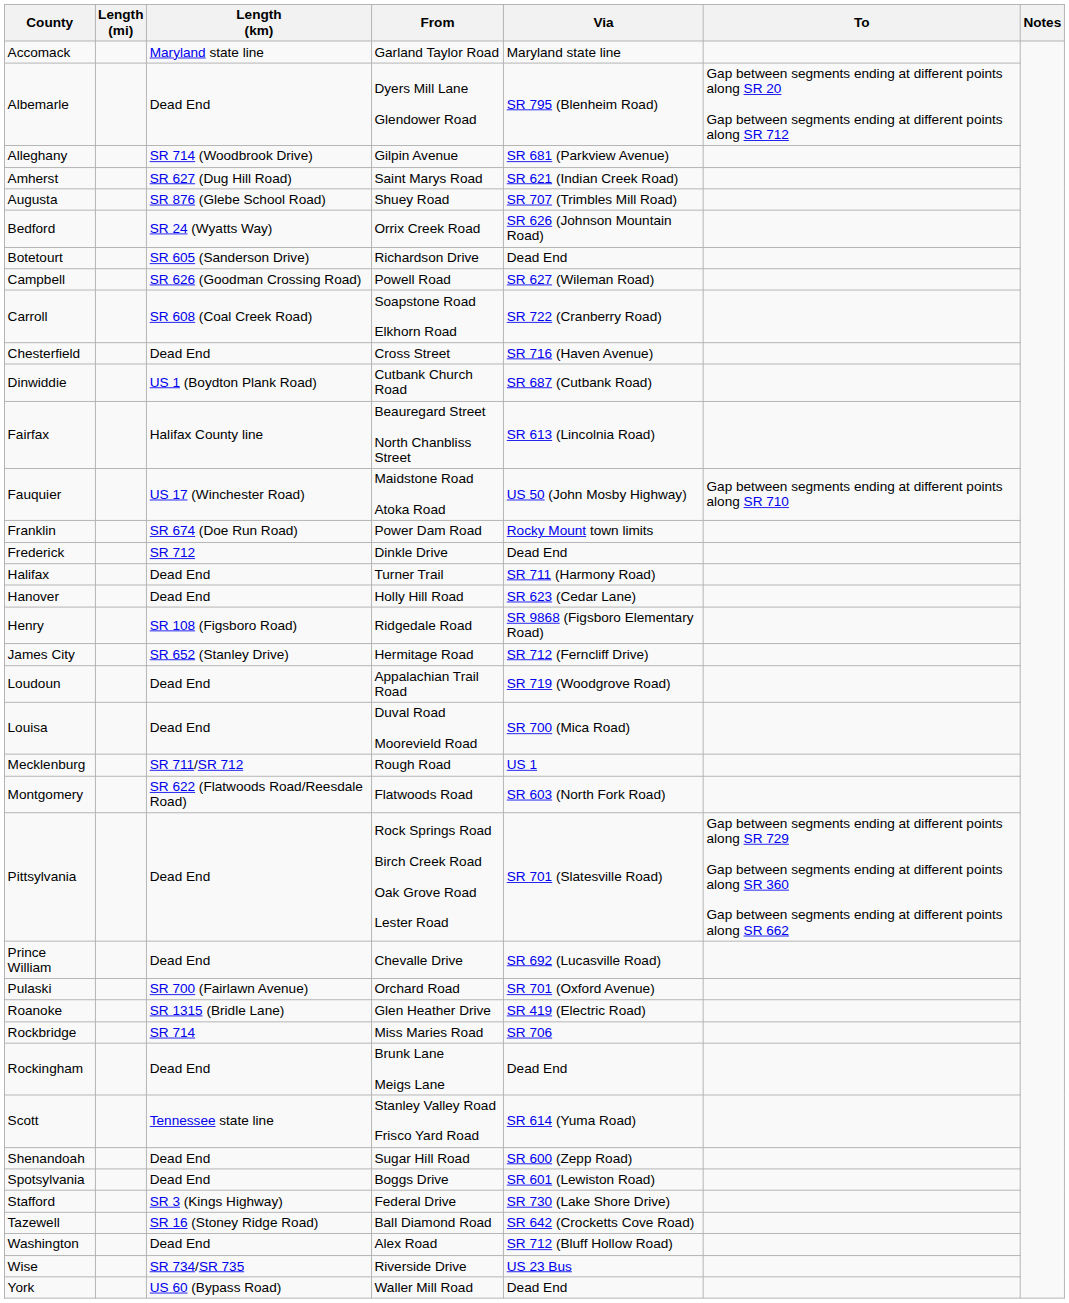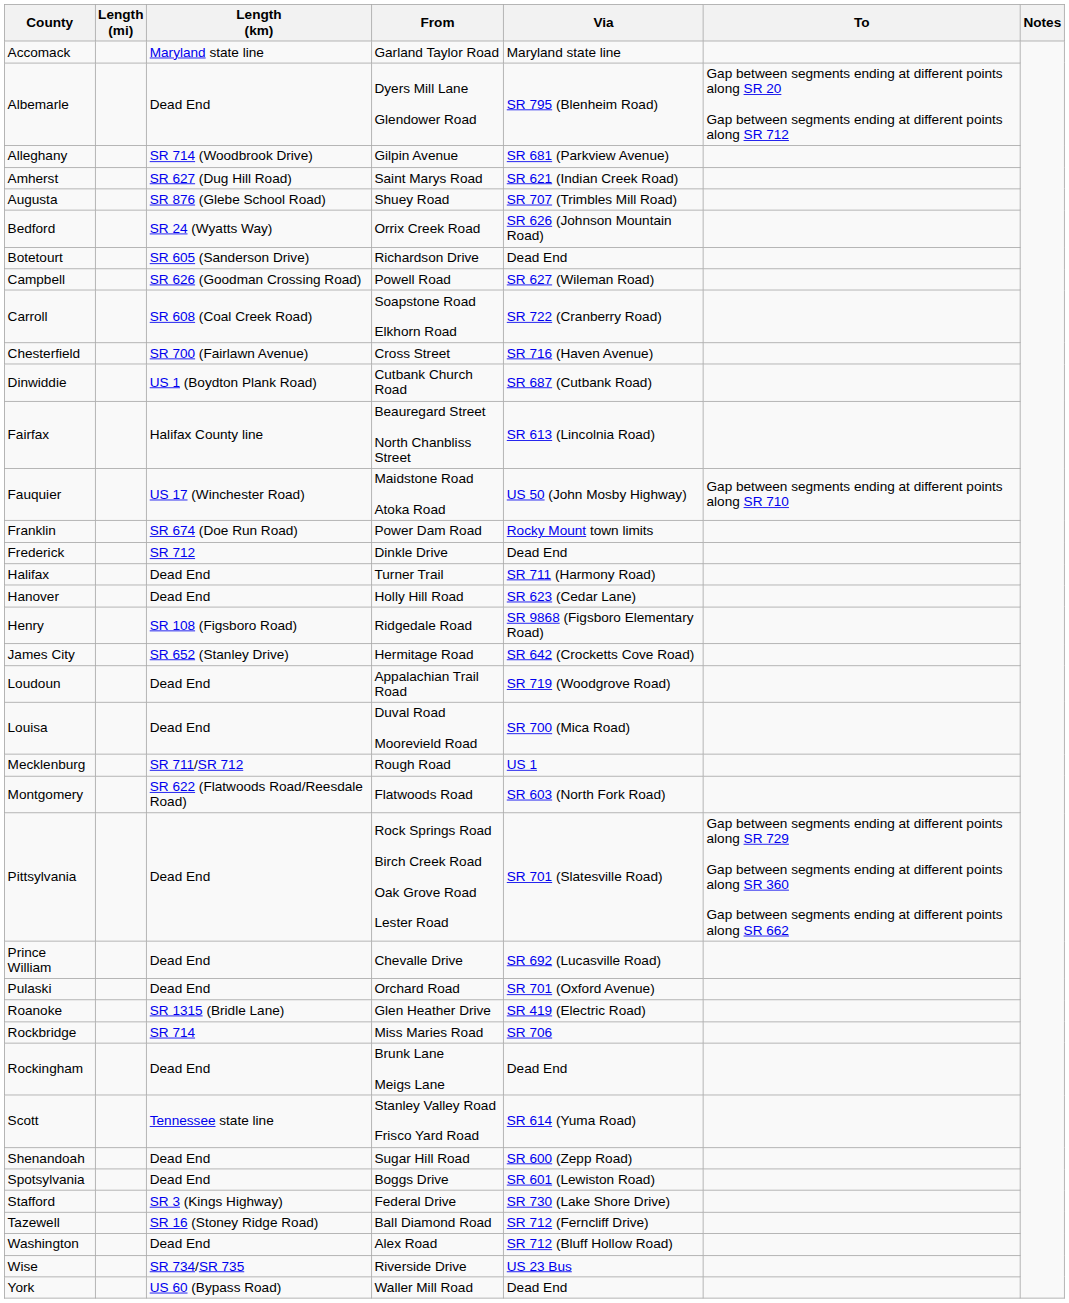(180, 353) Dead End -> (229, 353) SR 700 (Fairlawn Avenue)
(578, 654) SR 712 (Ferncliff Drive) -> (601, 654) SR 642 (Crocketts Cove Road)
(229, 989) SR 700 (Fairlawn Avenue) -> (180, 989) Dead End
(601, 1222) SR 642 (Crocketts Cove Road) -> (578, 1222) SR 712 (Ferncliff Drive)
